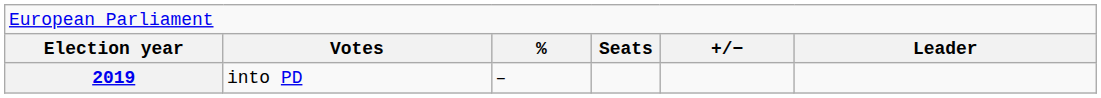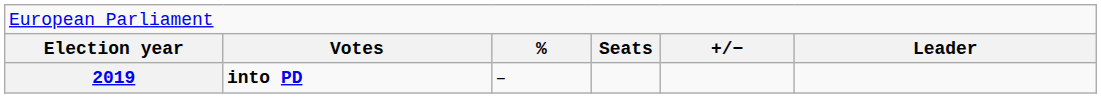(265, 78) normal -> (265, 78) bold
